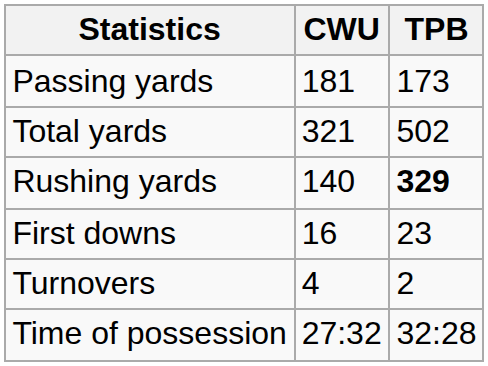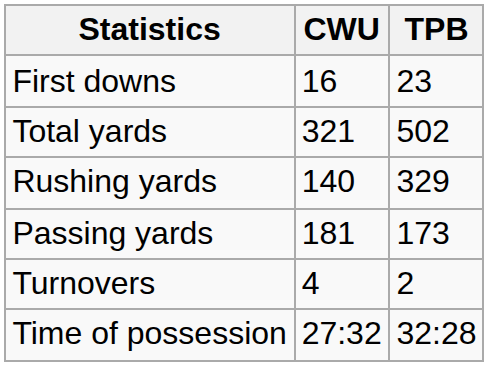rows swapped: (94, 232) <-> (113, 80)
(423, 182) bold -> (423, 182) normal
